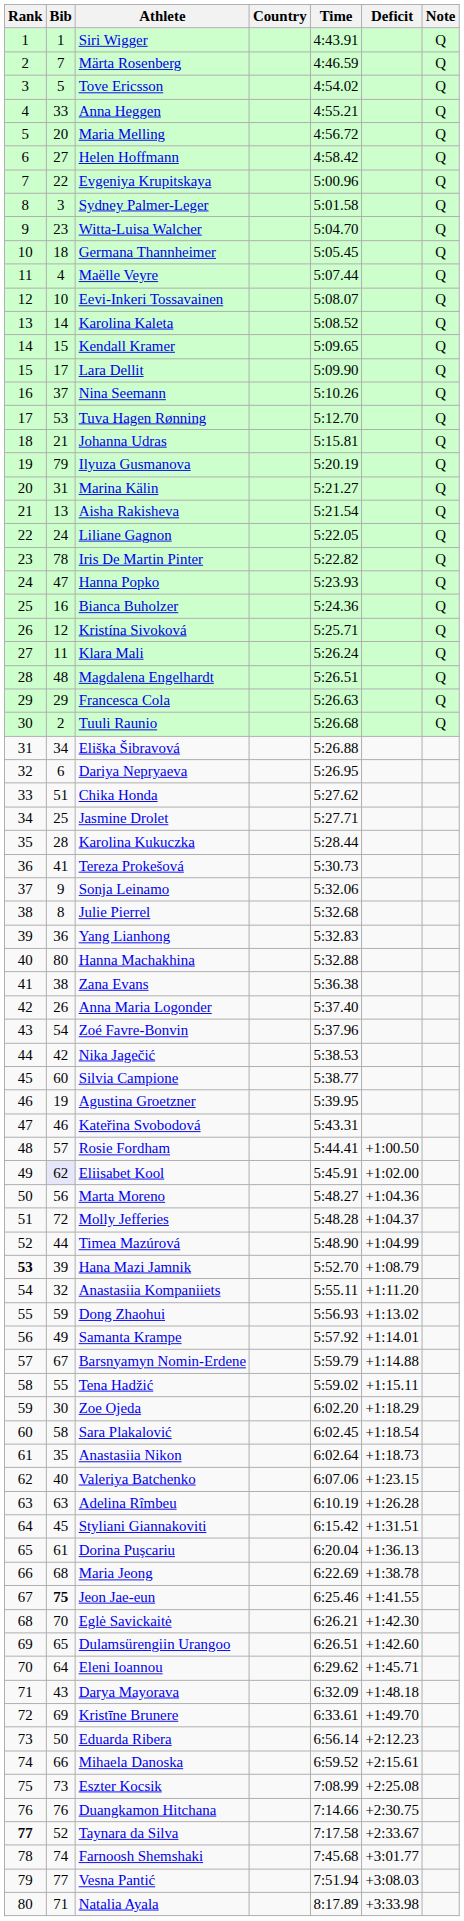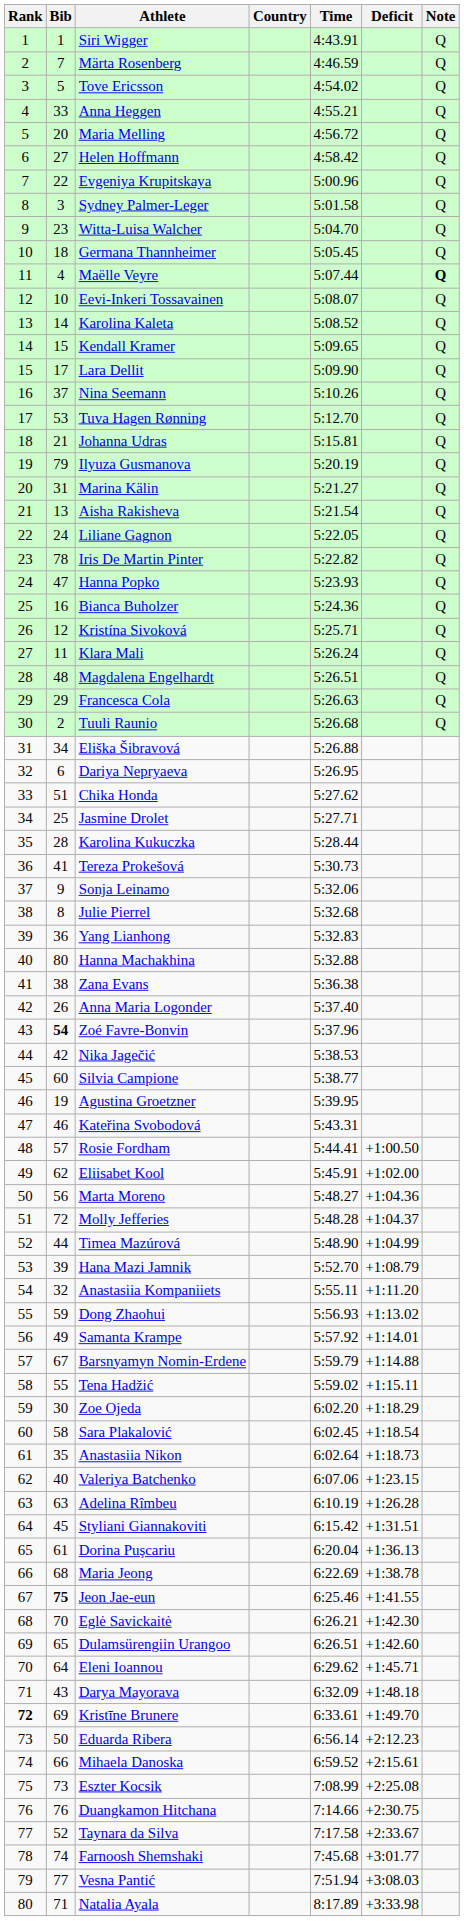(441, 275) normal -> (441, 275) bold
(61, 1031) normal -> (61, 1031) bold
(61, 1172) lavender background -> (61, 1172) no background
(25, 1267) bold -> (25, 1267) normal
(25, 1715) normal -> (25, 1715) bold
(25, 1833) bold -> (25, 1833) normal
